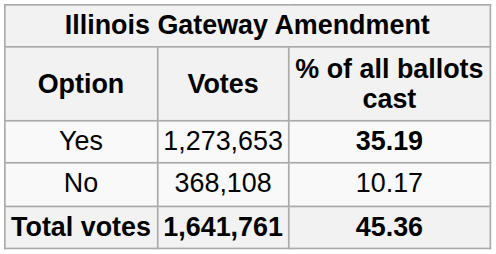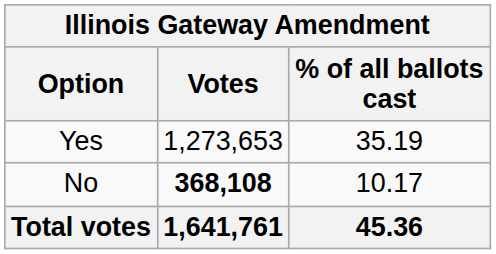(389, 141) bold -> (389, 141) normal
(223, 183) normal -> (223, 183) bold
